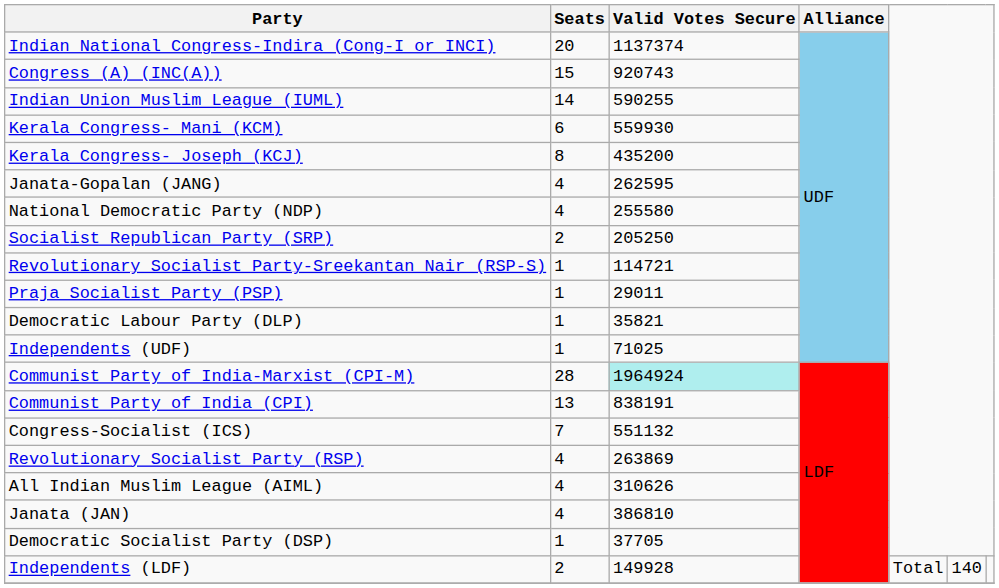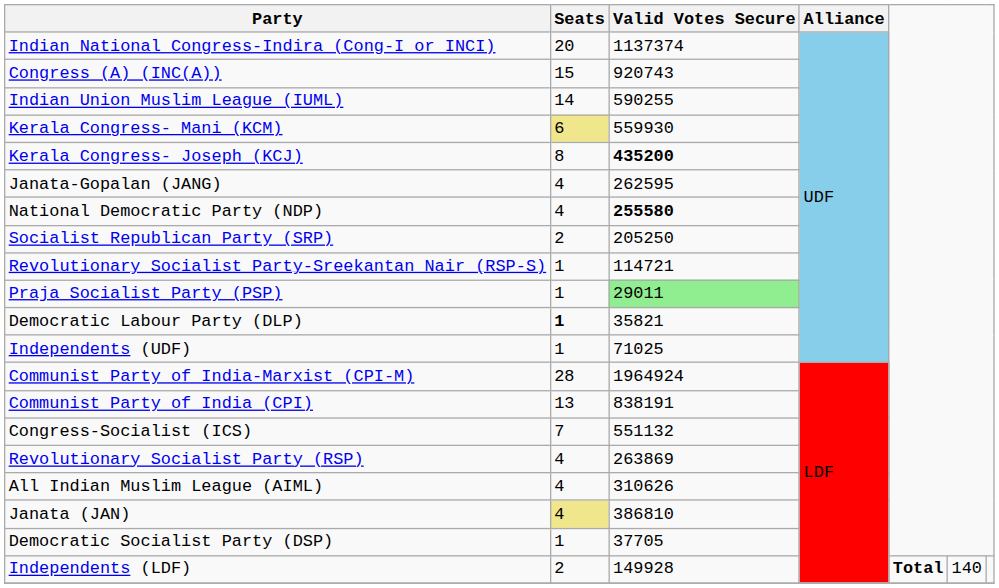(559, 129) no background -> (559, 129) khaki background
(643, 156) normal -> (643, 156) bold
(643, 211) normal -> (643, 211) bold
(638, 294) no background -> (638, 294) lightgreen background
(559, 321) normal -> (559, 321) bold
(648, 376) paleturquoise background -> (648, 376) no background
(559, 514) no background -> (559, 514) khaki background
(918, 569) normal -> (918, 569) bold
